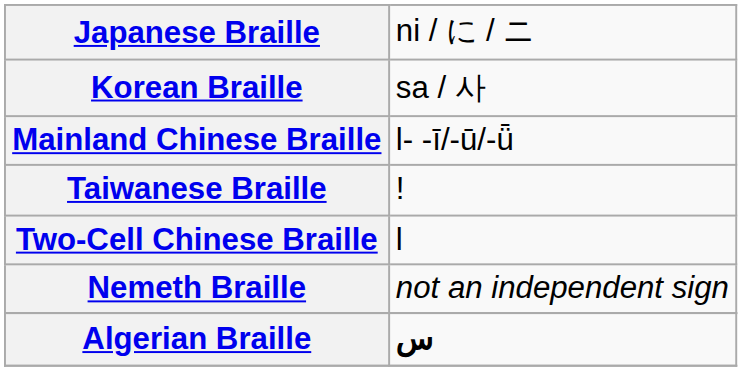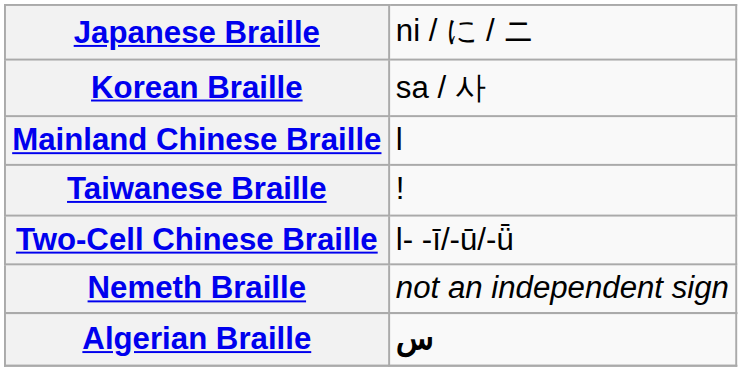(455, 139) l- -ī/-ū/-ǖ -> (399, 139) l
(399, 238) l -> (455, 238) l- -ī/-ū/-ǖ
